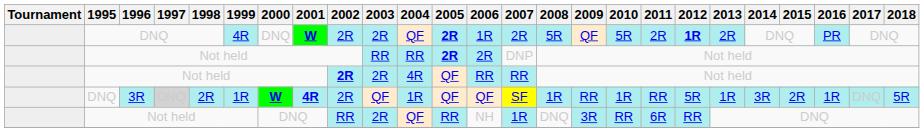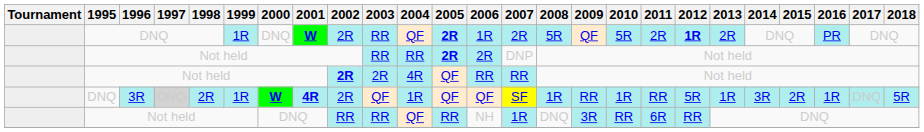(241, 35) 4R -> (241, 35) 1R
(380, 35) 2R -> (380, 35) RR
(380, 117) 2R -> (380, 117) RR
